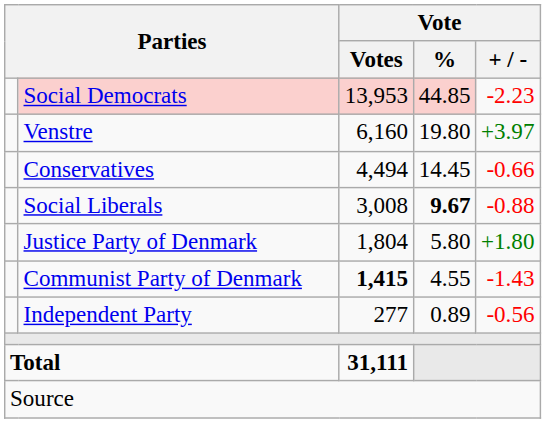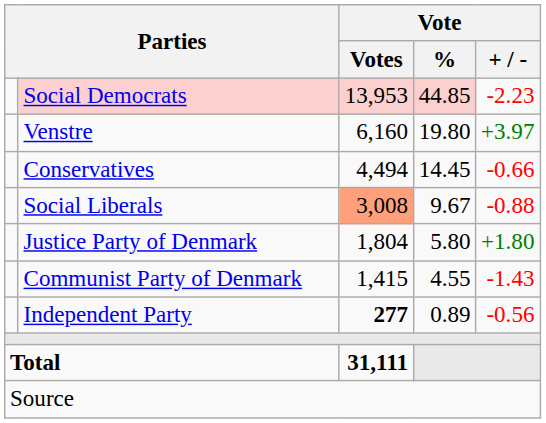(382, 205) no background -> (382, 205) lightsalmon background
(450, 205) bold -> (450, 205) normal
(382, 278) bold -> (382, 278) normal
(391, 315) normal -> (391, 315) bold
